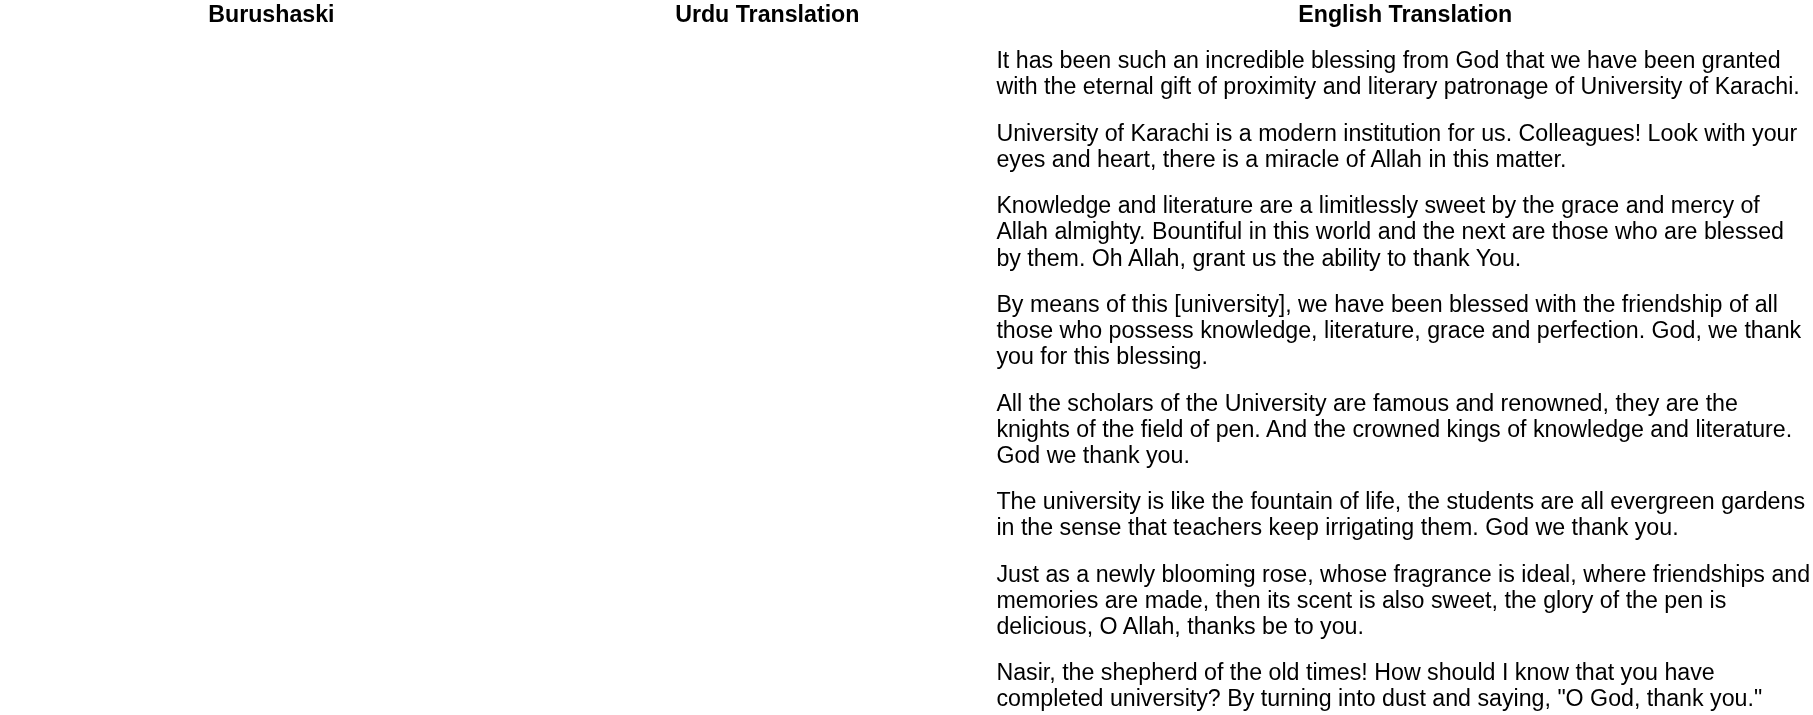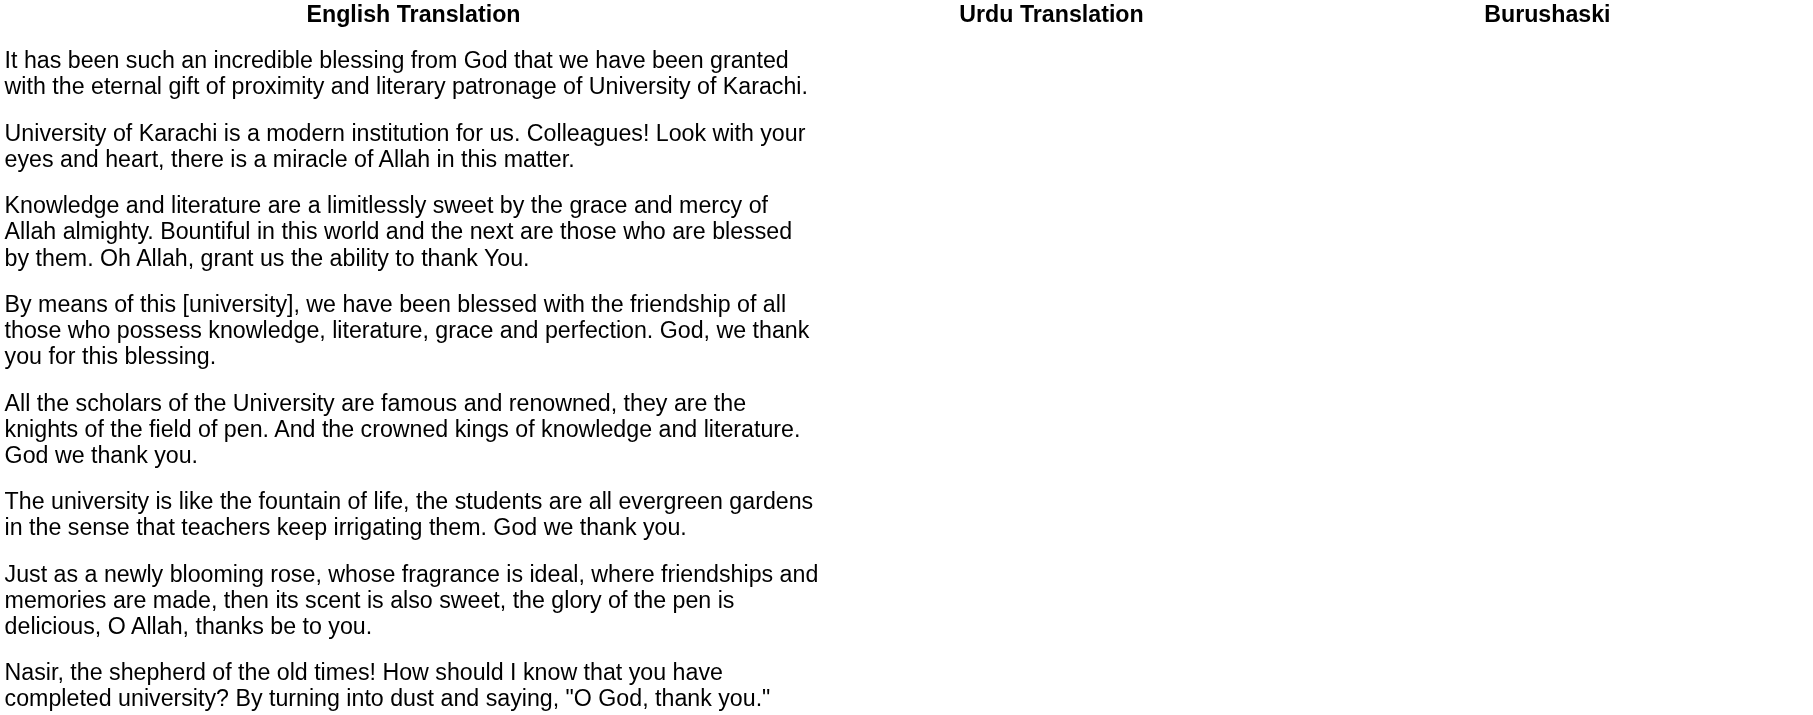columns swapped: (271, 14) <-> (1405, 14)
